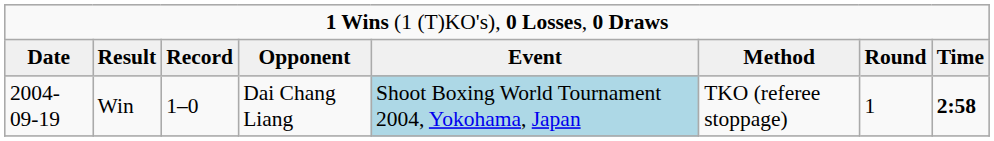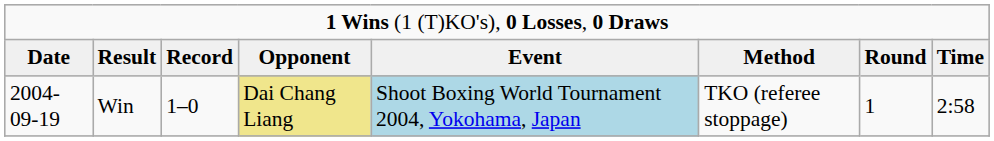(289, 105) no background -> (289, 105) khaki background
(956, 105) bold -> (956, 105) normal
